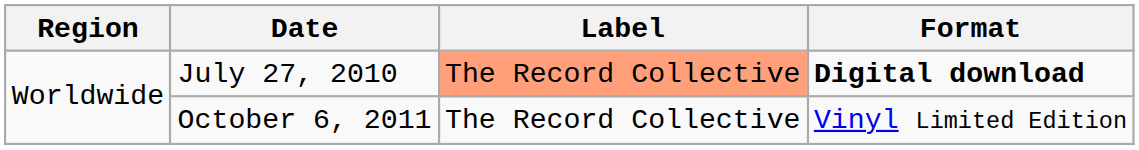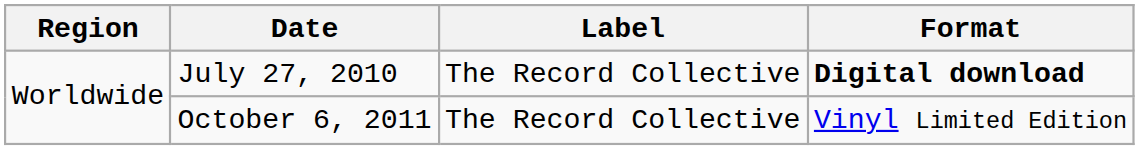(623, 74) lightsalmon background -> (623, 74) no background
